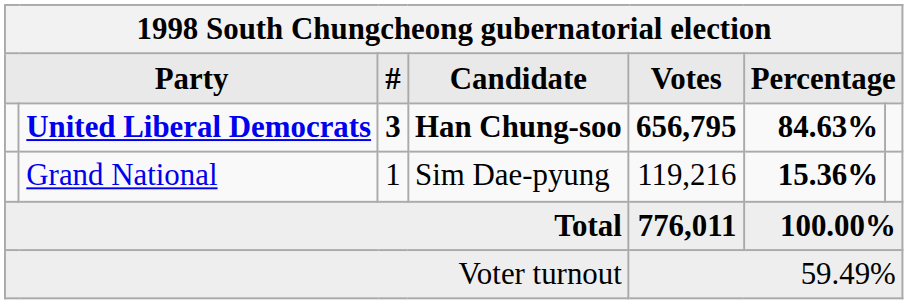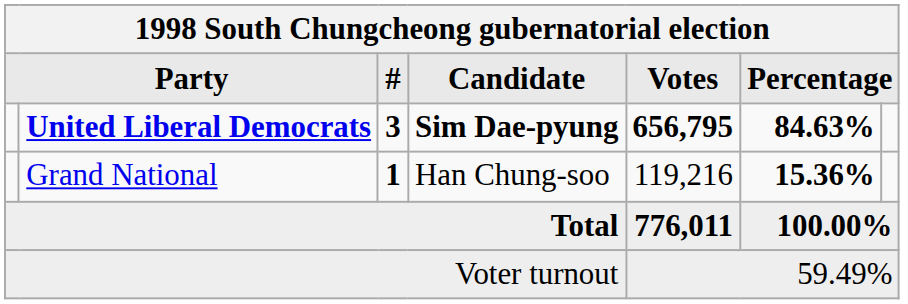(518, 126) Han Chung-soo -> (517, 126) Sim Dae-pyung
(393, 175) normal -> (393, 175) bold
(512, 175) Sim Dae-pyung -> (512, 175) Han Chung-soo
